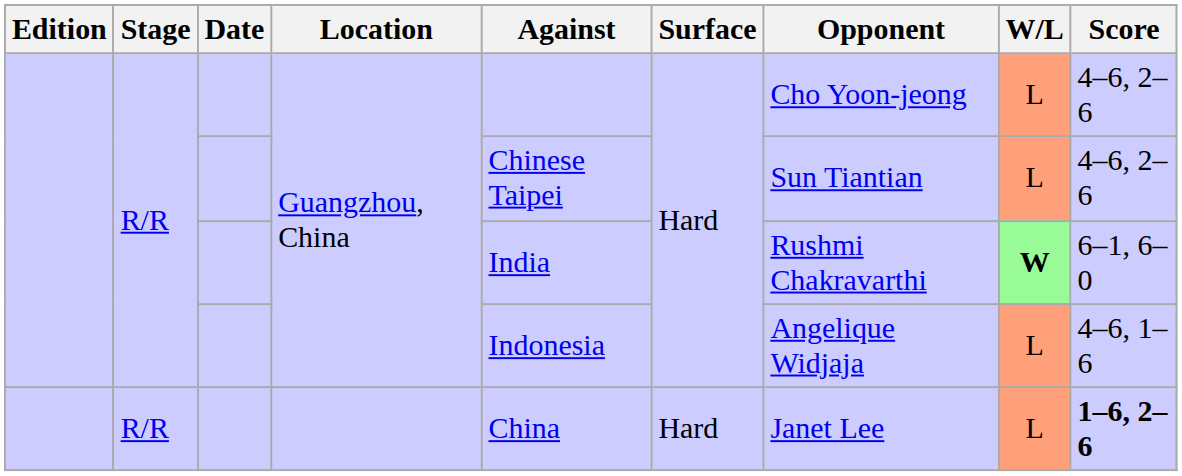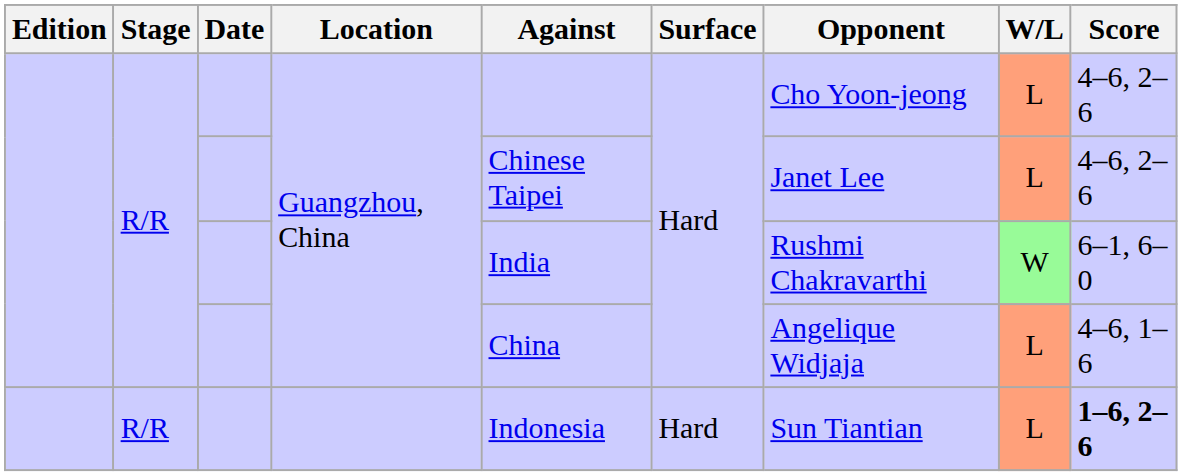(847, 177) Sun Tiantian -> (827, 177) Janet Lee
(1035, 261) bold -> (1035, 261) normal
(547, 344) Indonesia -> (524, 344) China
(524, 427) China -> (547, 427) Indonesia
(827, 427) Janet Lee -> (847, 427) Sun Tiantian
